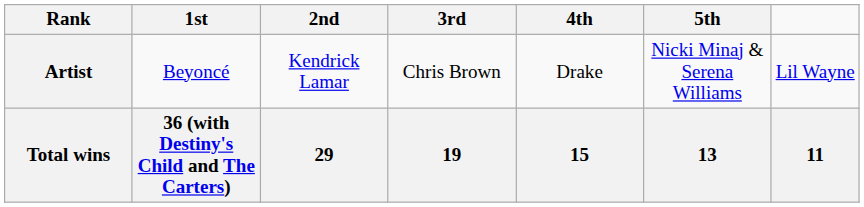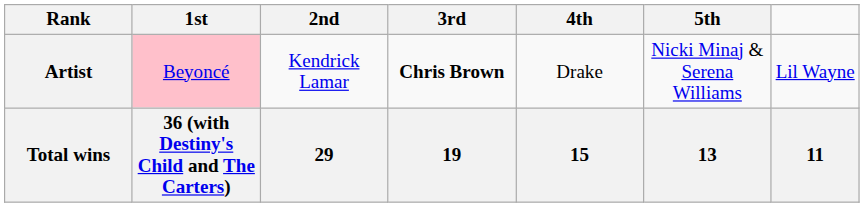(196, 71) no background -> (196, 71) pink background
(452, 71) normal -> (452, 71) bold
